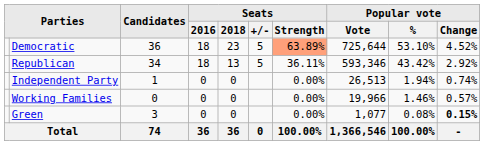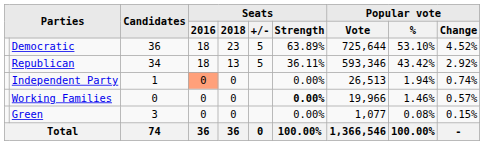(306, 47) lightsalmon background -> (306, 47) no background
(203, 81) no background -> (203, 81) lightsalmon background
(309, 98) normal -> (309, 98) bold
(462, 115) bold -> (462, 115) normal
